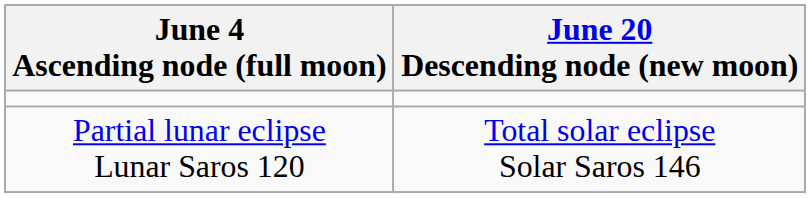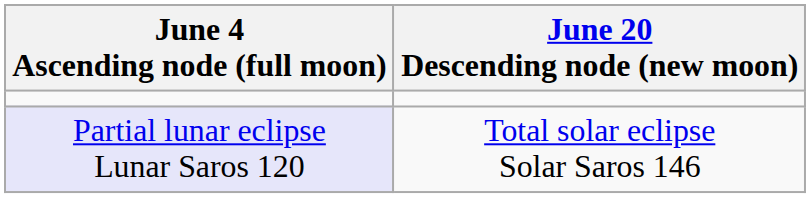(199, 148) no background -> (199, 148) lavender background
